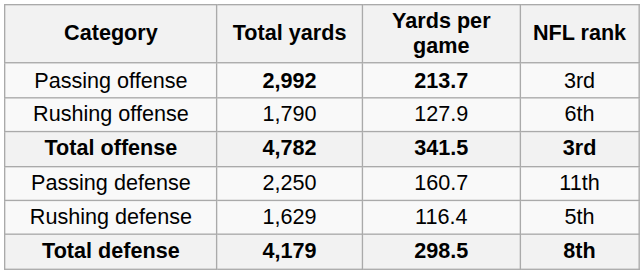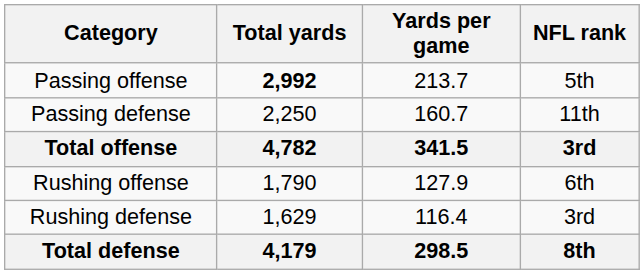(441, 80) bold -> (441, 80) normal
(580, 80) 3rd -> (580, 80) 5th
rows swapped: (111, 114) <-> (111, 182)
(580, 217) 5th -> (580, 217) 3rd
